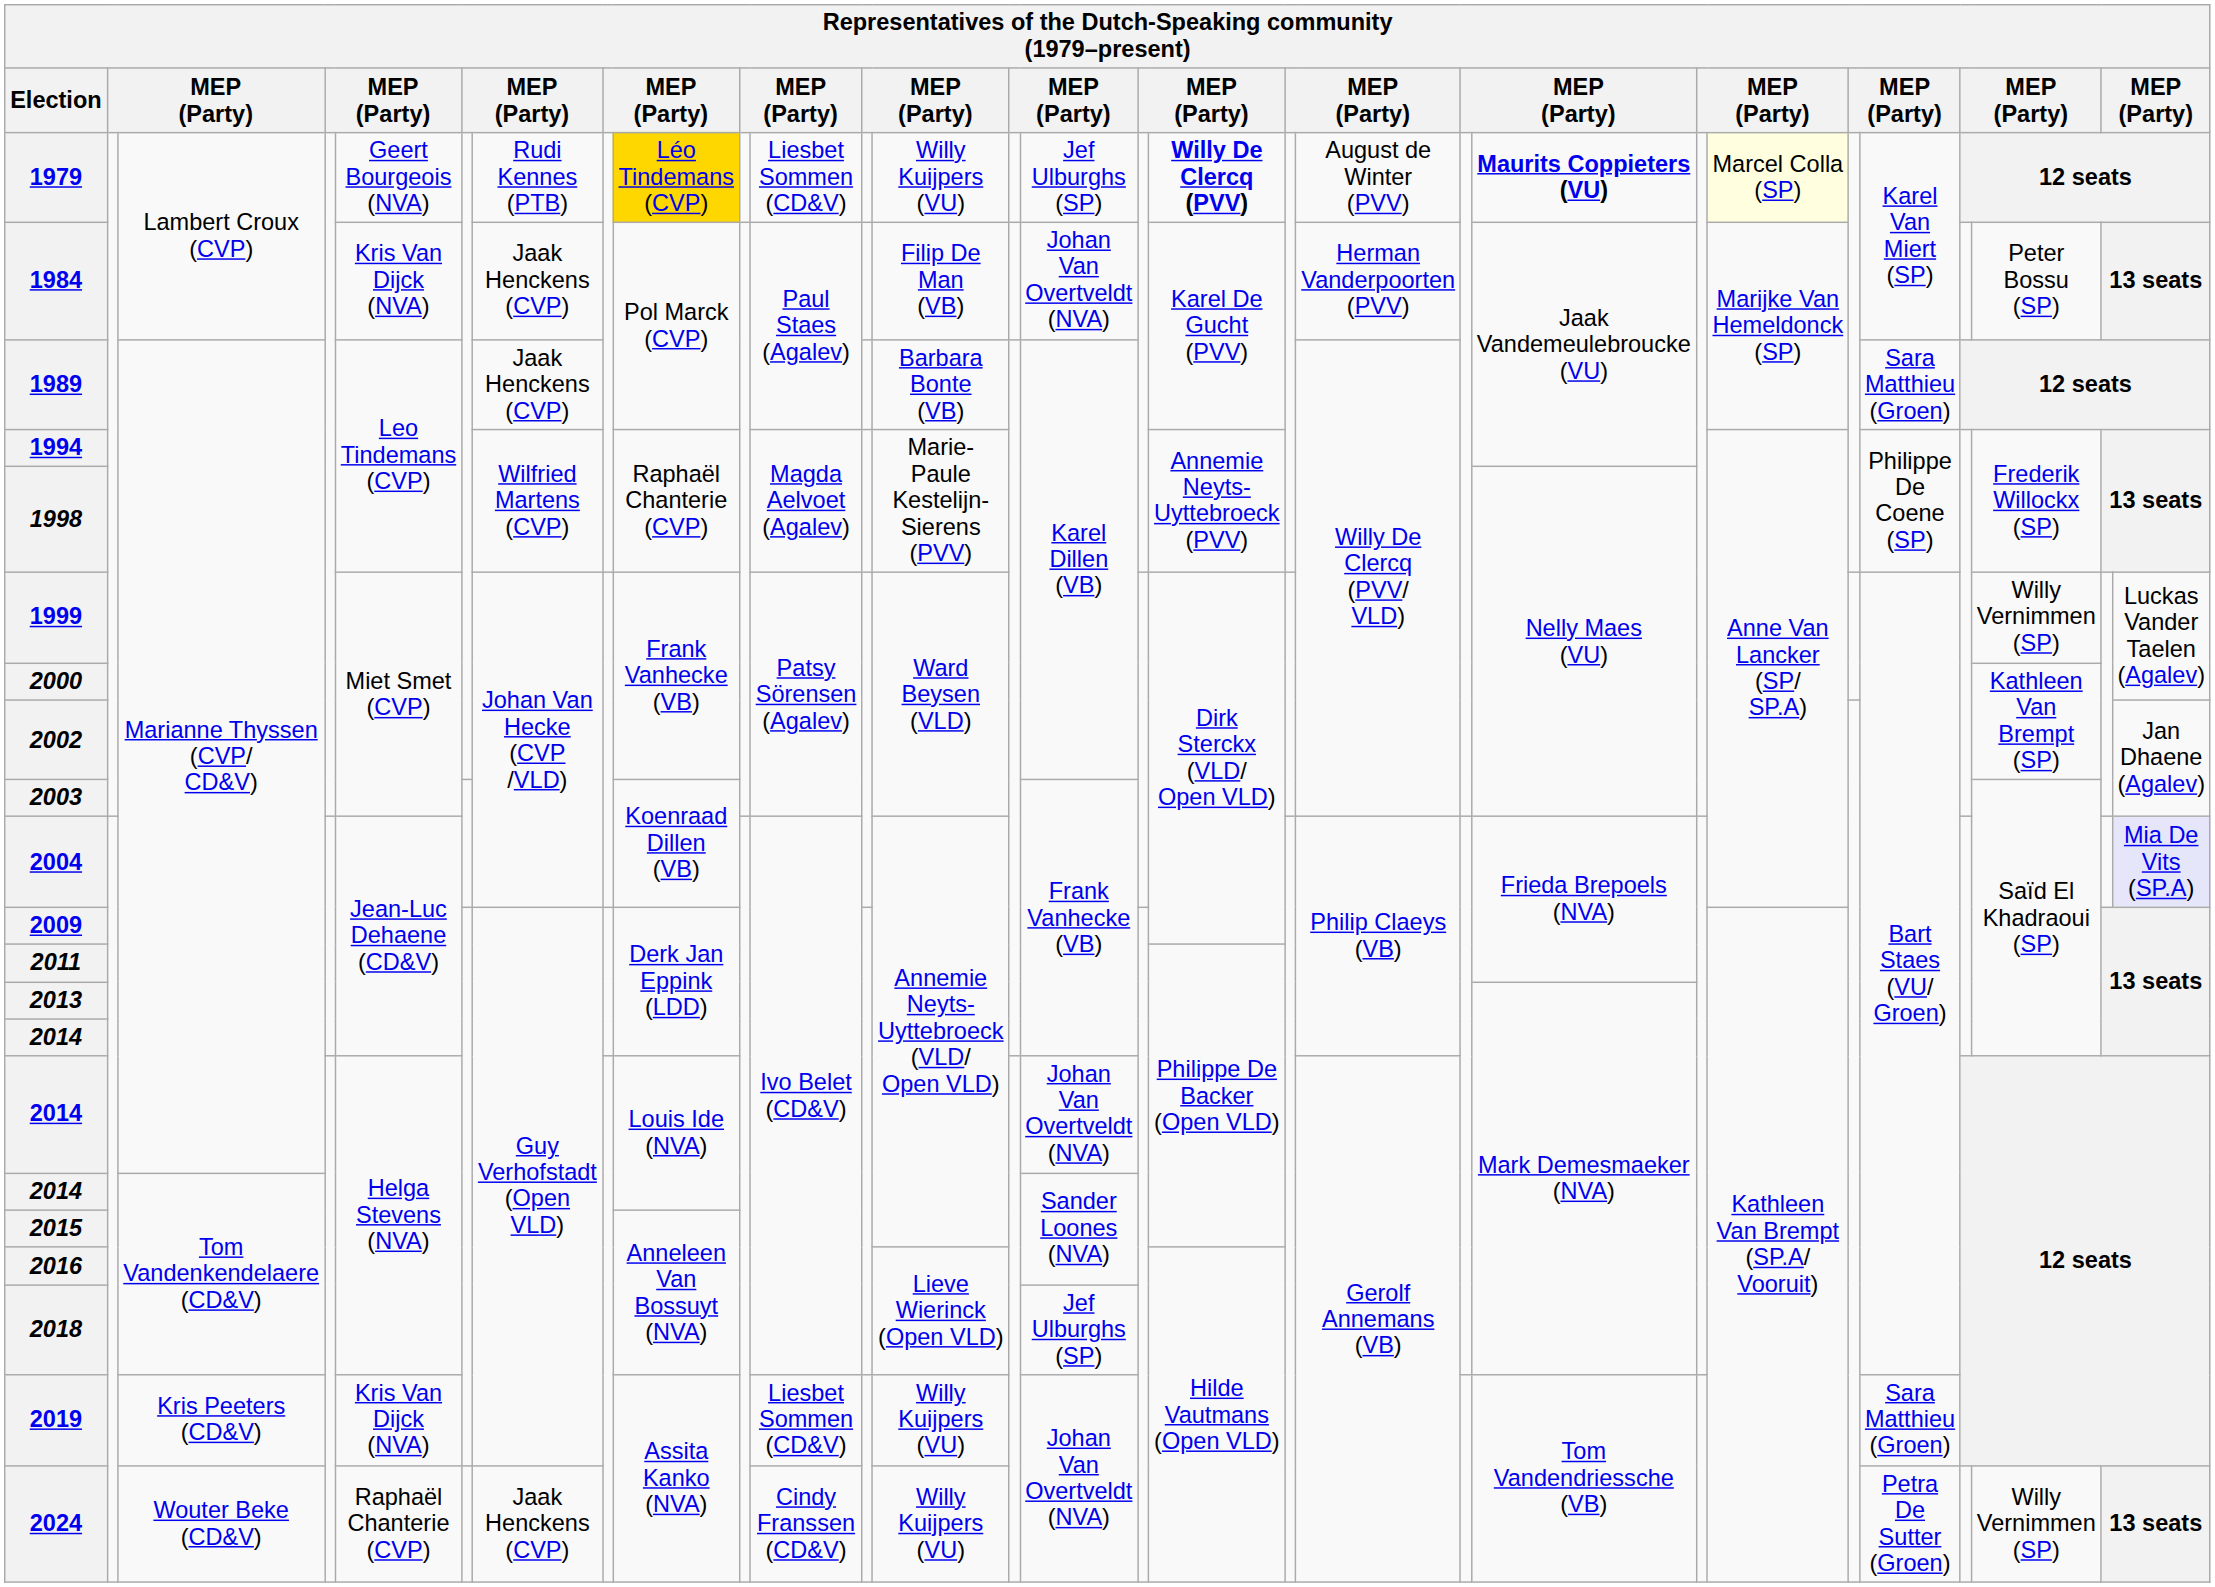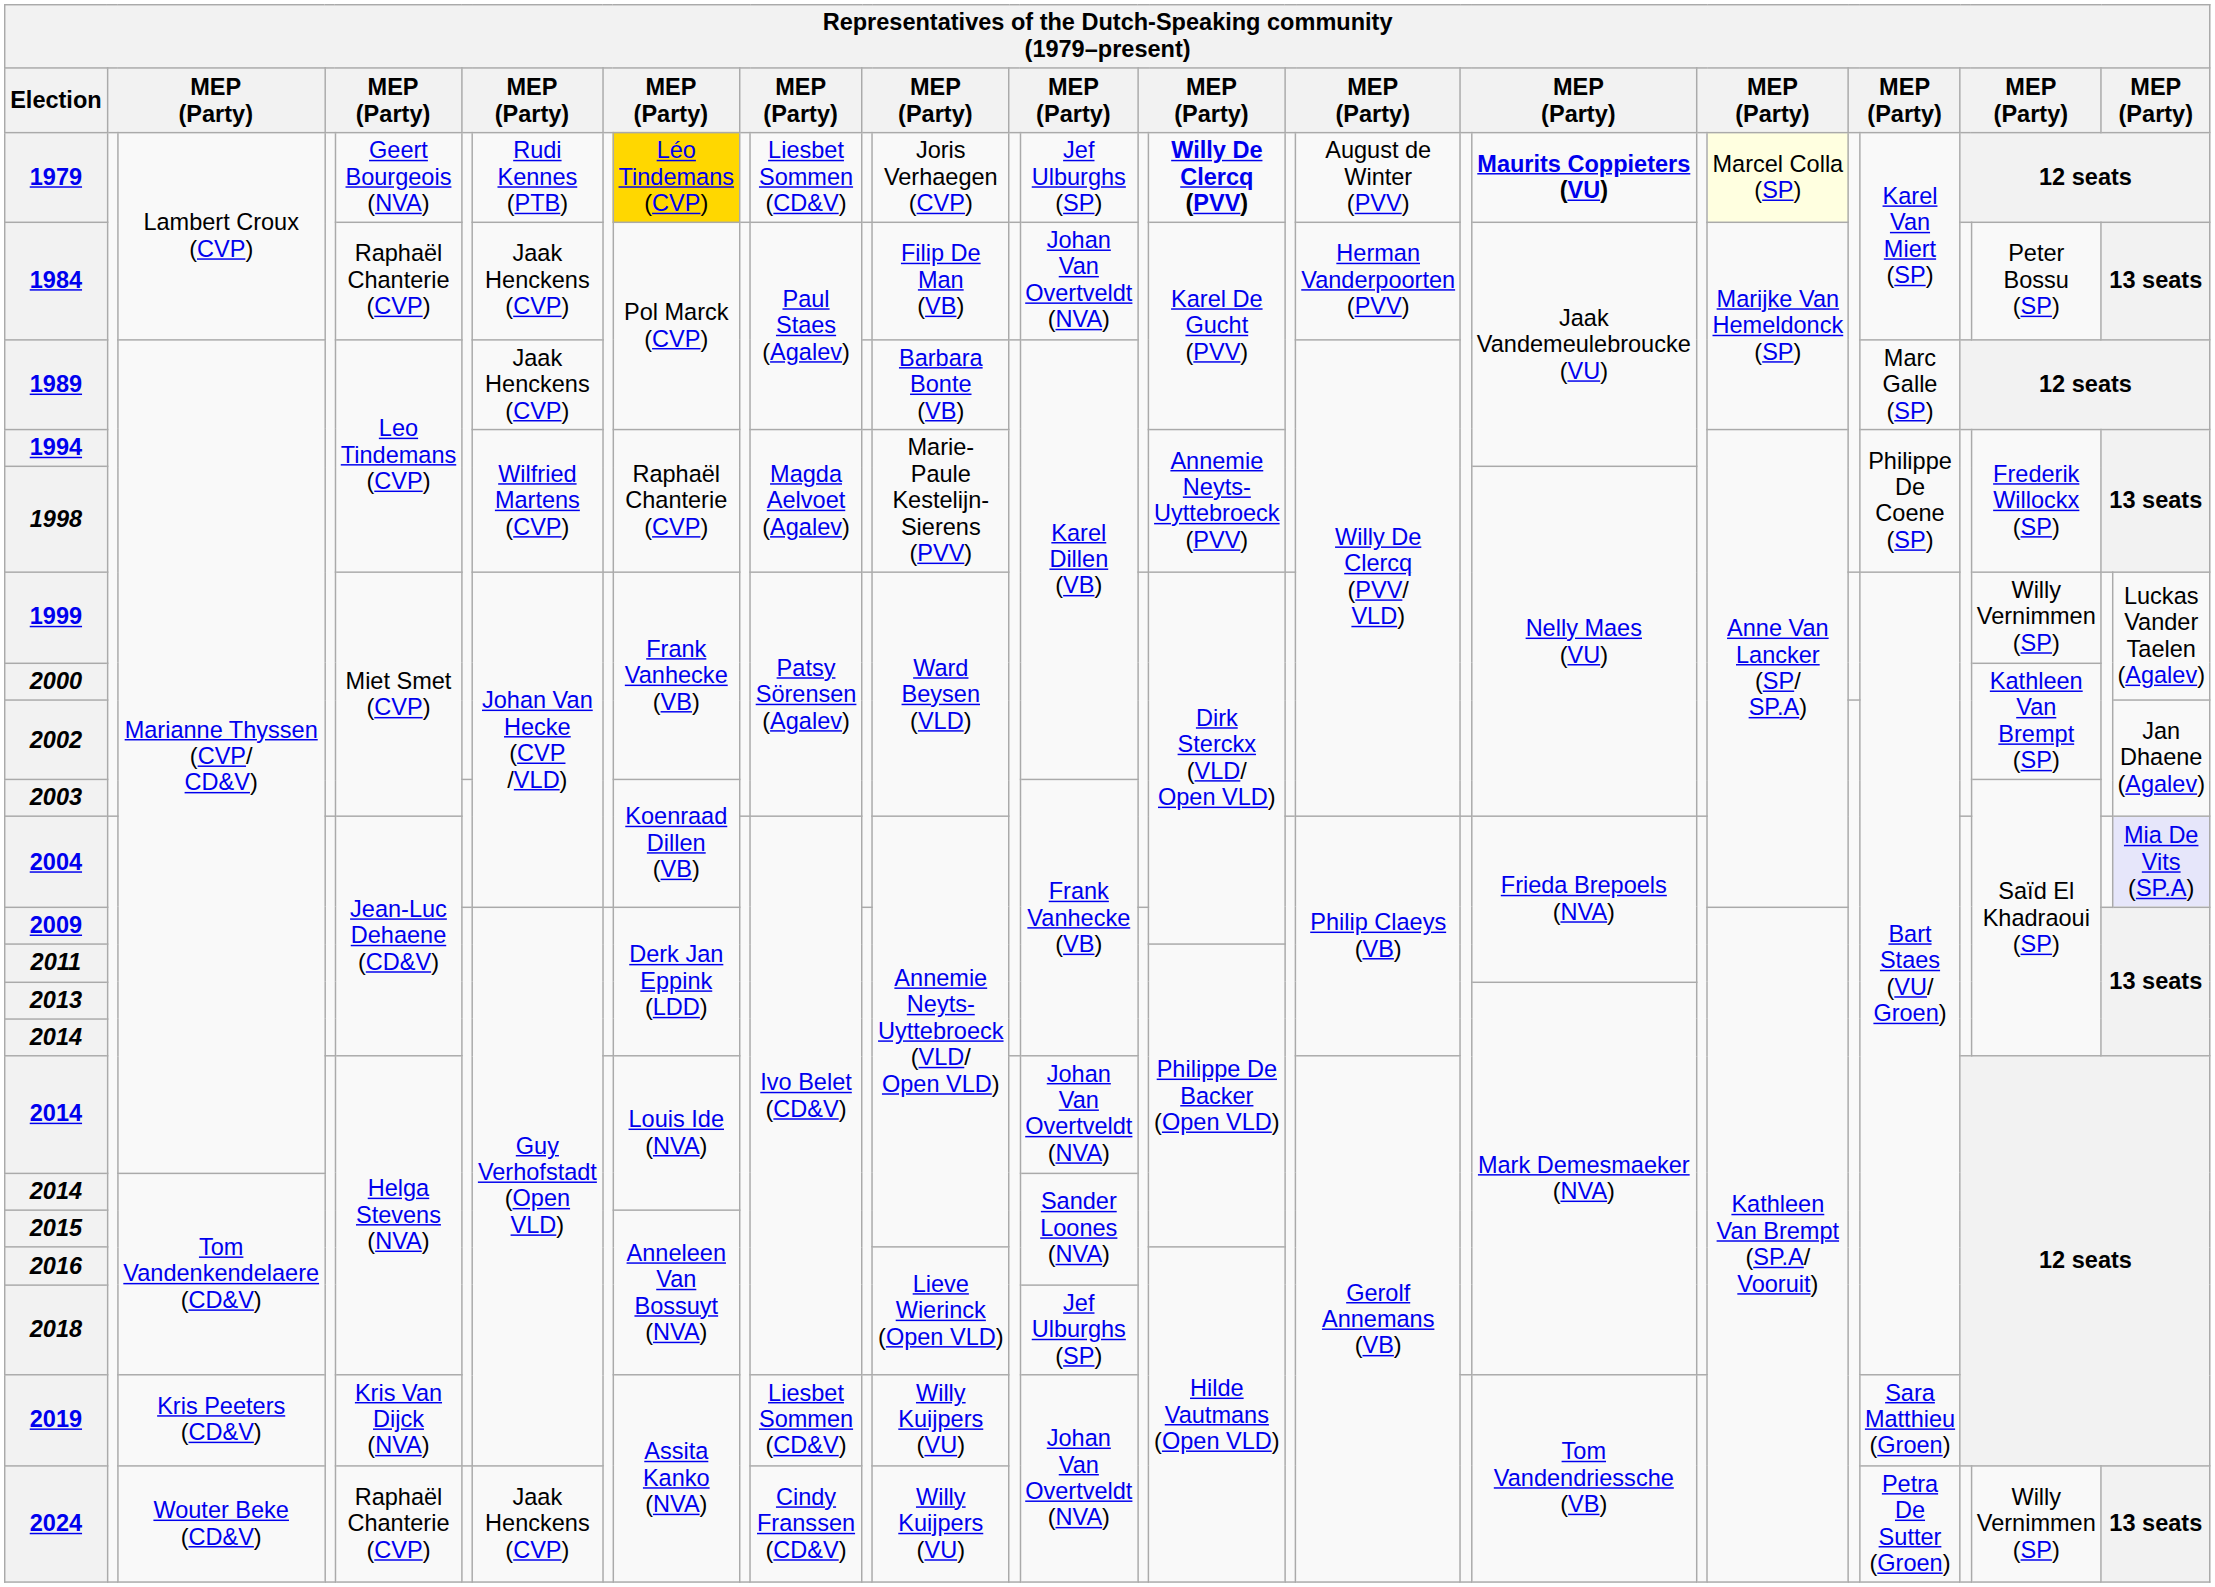(941, 177) Willy Kuijpers (VU) -> (941, 177) Joris Verhaegen (CVP)
(398, 280) Kris Van Dijck (NVA) -> (398, 280) Raphaël Chanterie (CVP)
(1910, 384) Sara Matthieu (Groen) -> (1910, 384) Marc Galle (SP)
